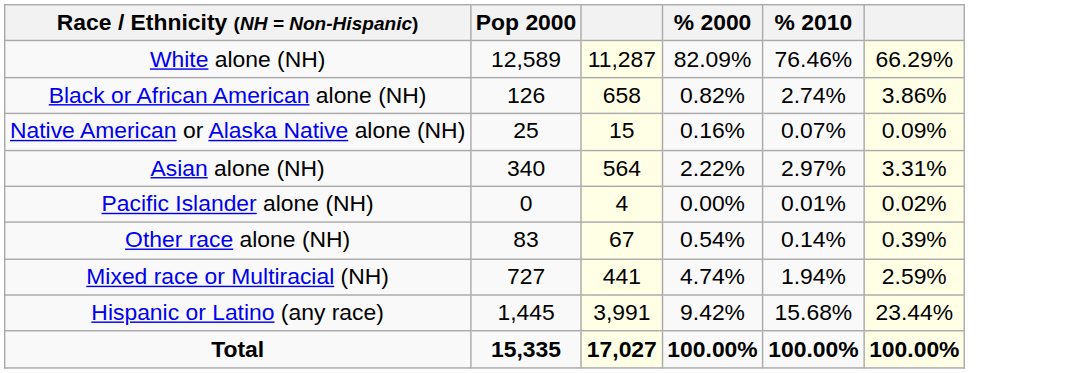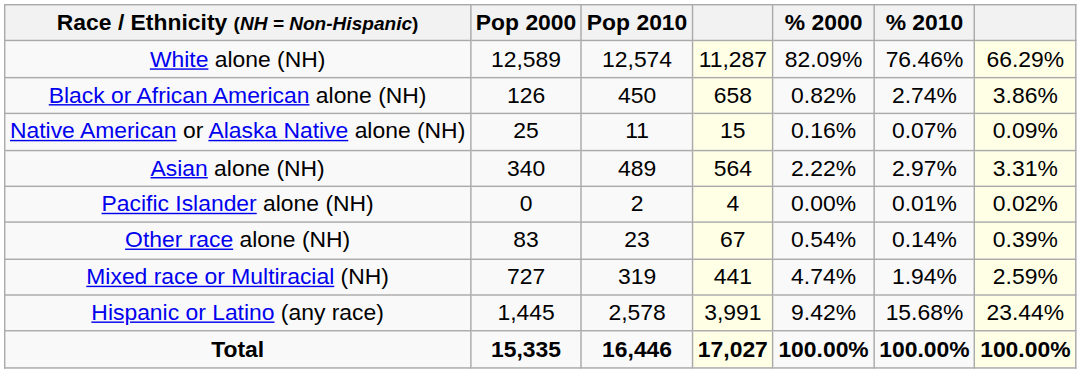+ column: (637, 22)
